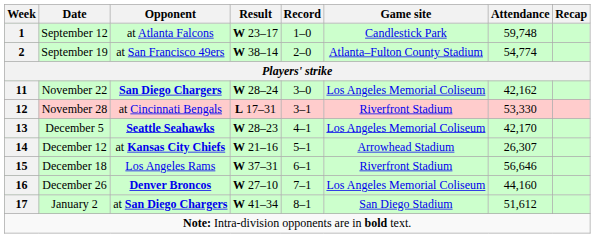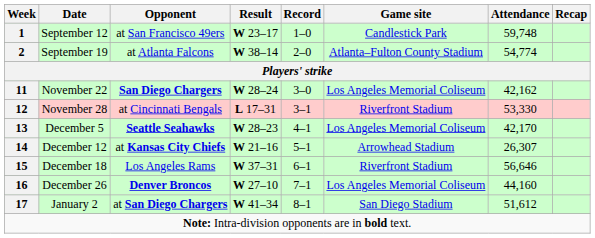(170, 33) at Atlanta Falcons -> (170, 33) at San Francisco 49ers
(170, 52) at San Francisco 49ers -> (170, 52) at Atlanta Falcons
